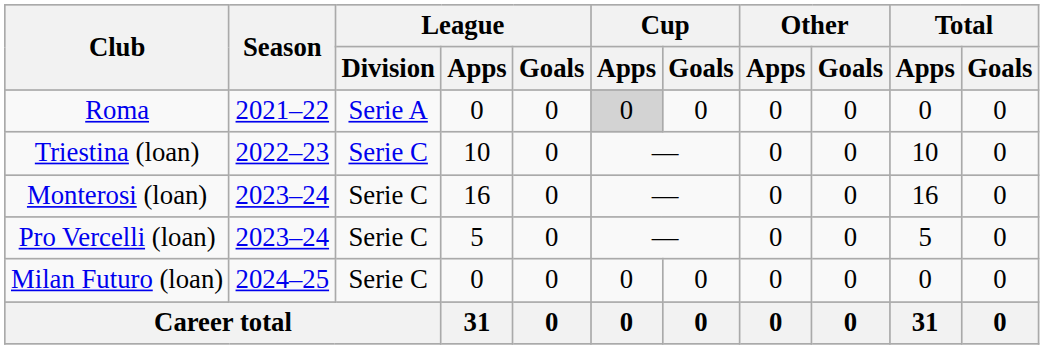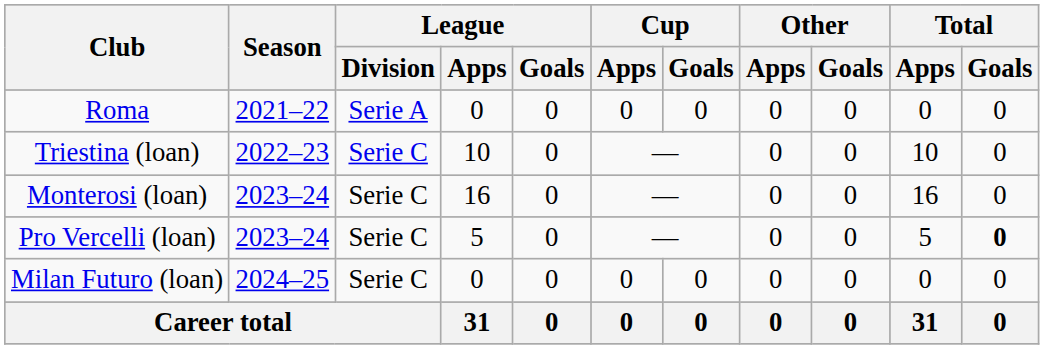(626, 110) lightgrey background -> (626, 110) no background
(1000, 237) normal -> (1000, 237) bold
